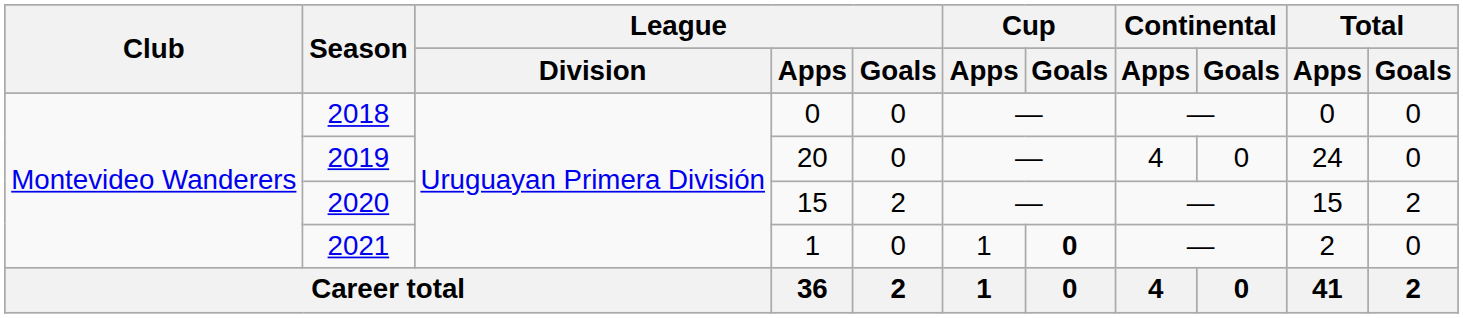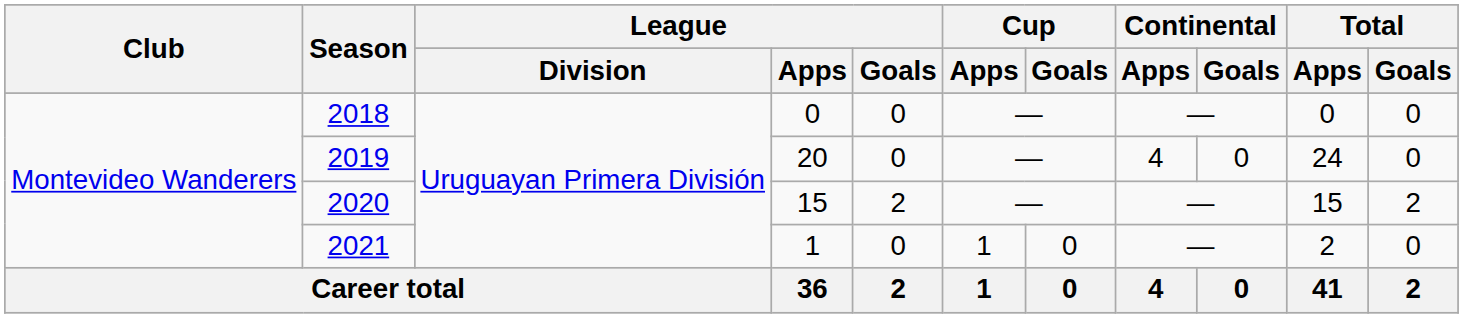(1070, 245) bold -> (1070, 245) normal
